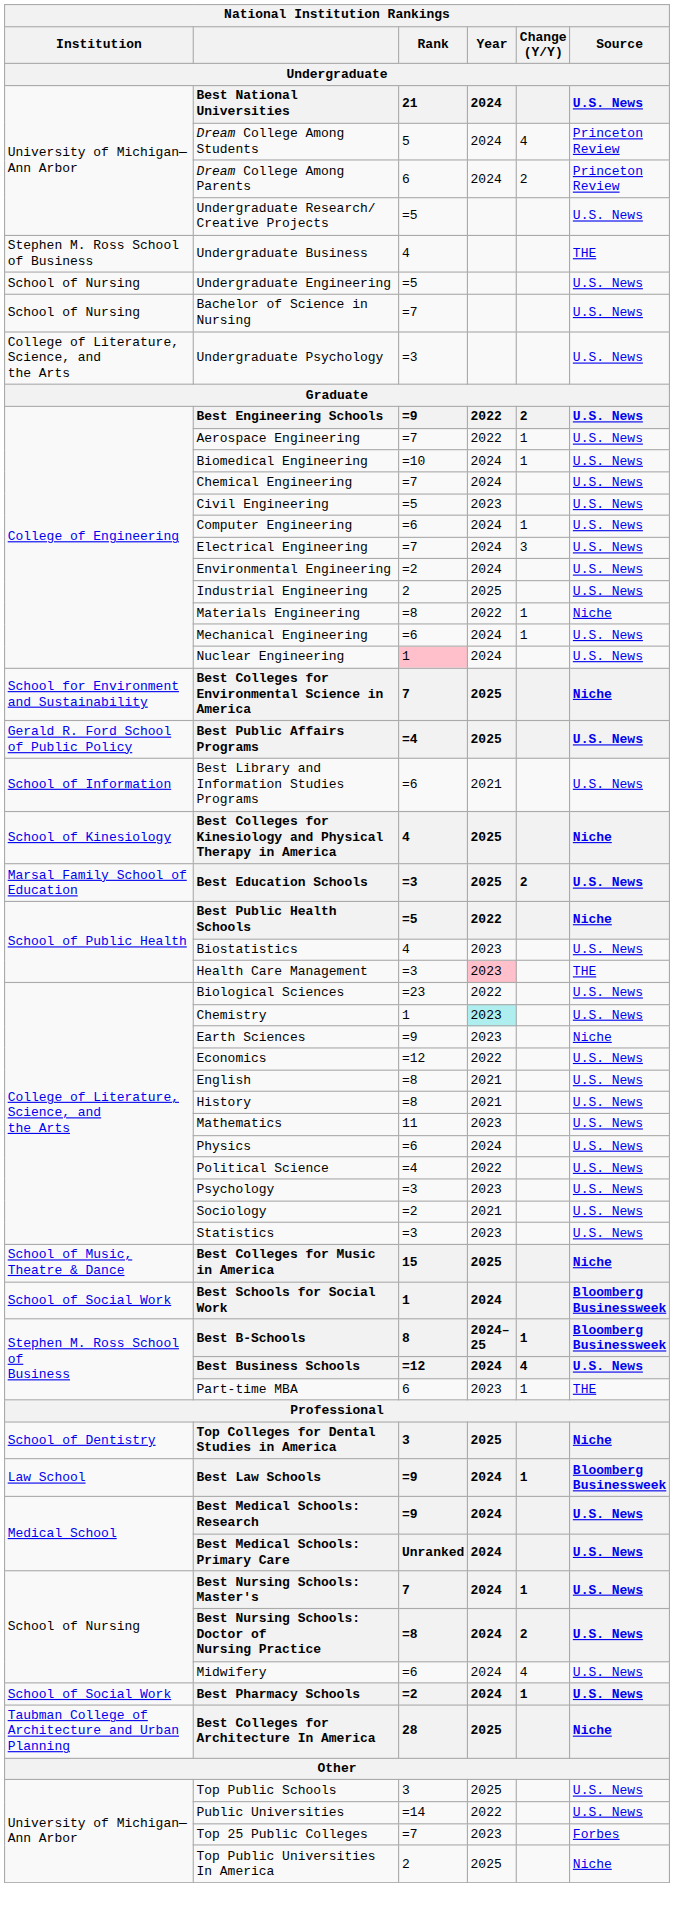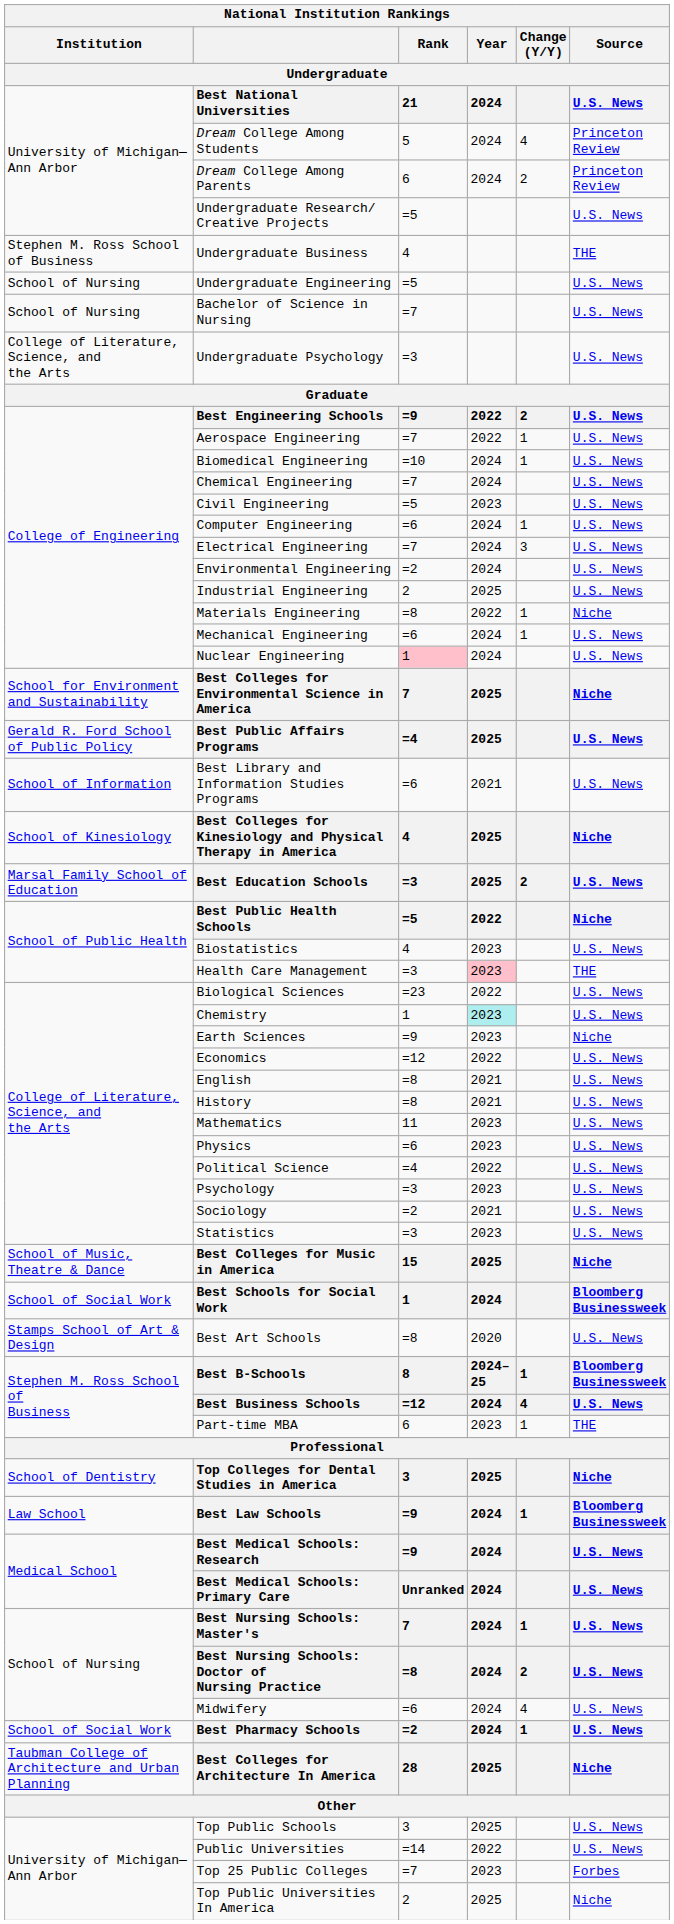(486, 1146) 2024 -> (486, 1146) 2023
+ row: (259, 1337)
